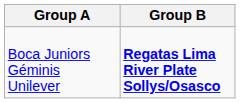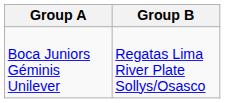(172, 70) bold -> (160, 70) normal
